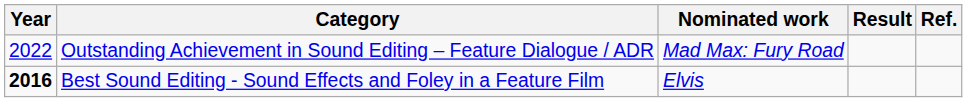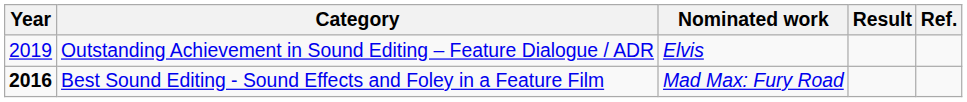(31, 50) 2022 -> (31, 50) 2019
(753, 50) Mad Max: Fury Road -> (683, 50) Elvis
(683, 81) Elvis -> (753, 81) Mad Max: Fury Road
